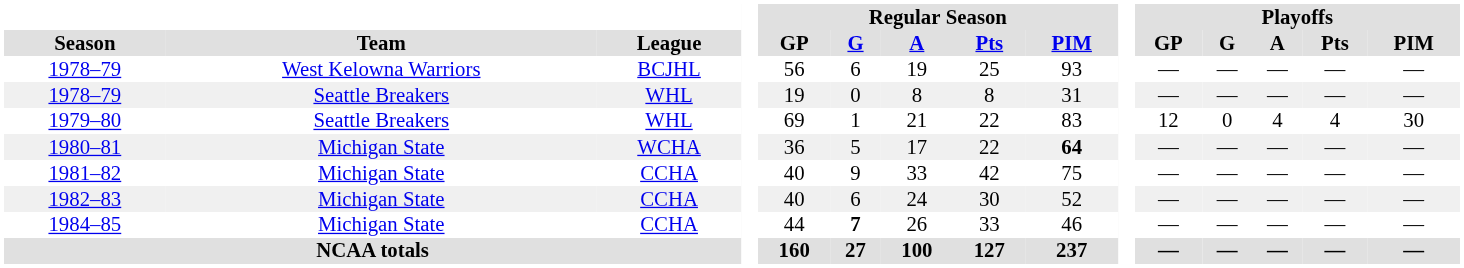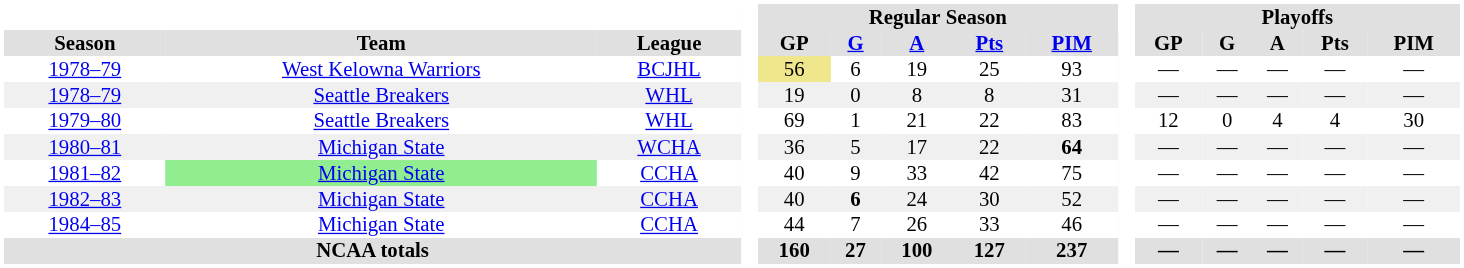(794, 68) no background -> (794, 68) khaki background
(381, 172) no background -> (381, 172) lightgreen background
(856, 198) normal -> (856, 198) bold
(856, 224) bold -> (856, 224) normal
